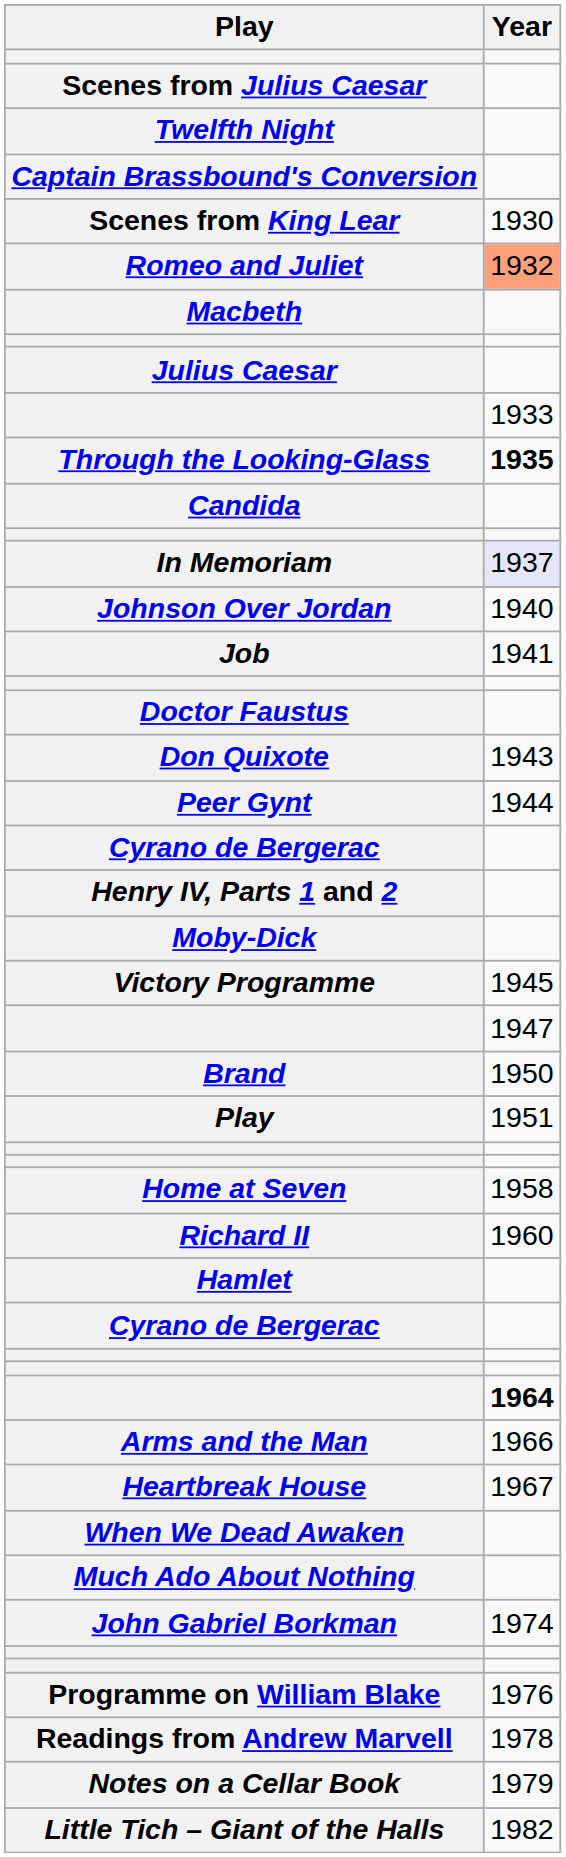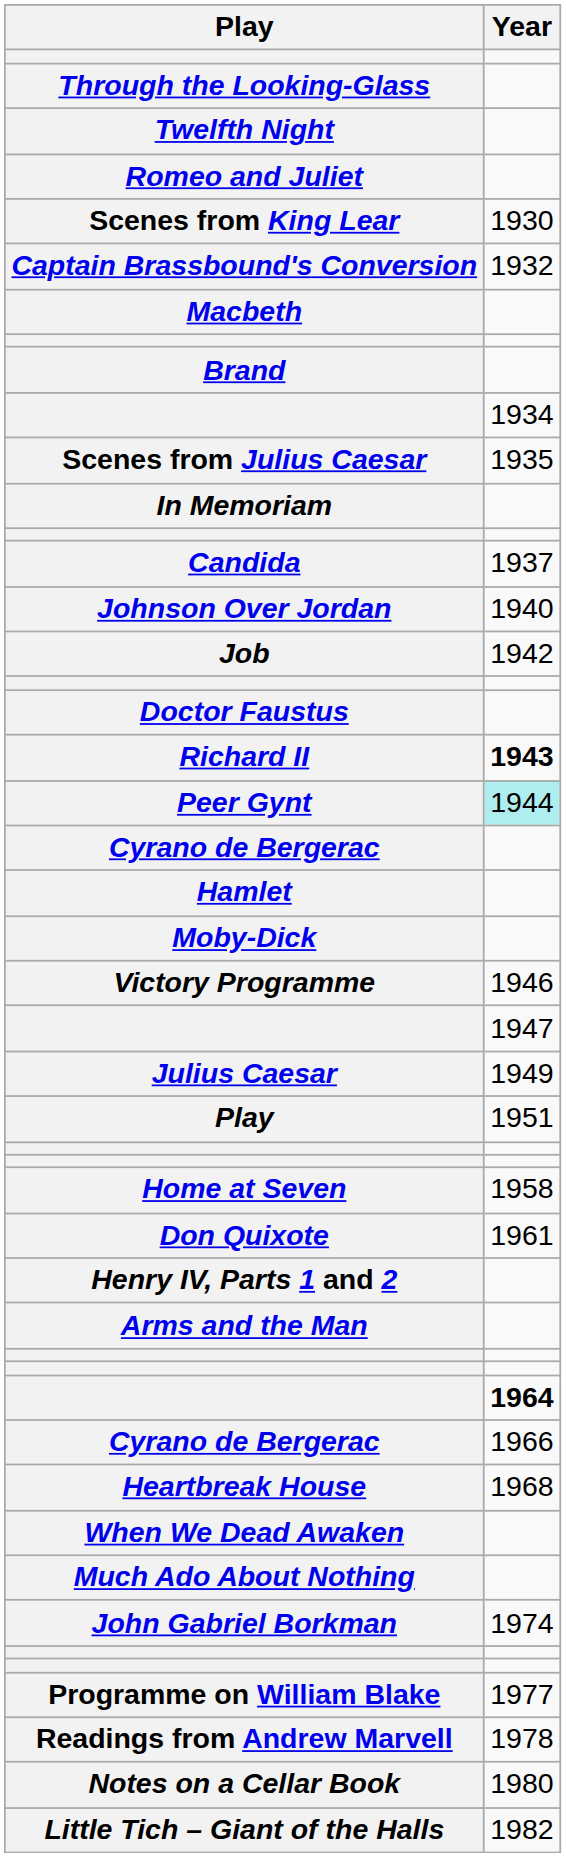(244, 85) Scenes from Julius Caesar -> (244, 85) Through the Looking-Glass
(244, 175) Captain Brassbound's Conversion -> (244, 175) Romeo and Juliet
(244, 266) Romeo and Juliet -> (244, 266) Captain Brassbound's Conversion
(522, 266) lightsalmon background -> (522, 266) no background
(244, 369) Julius Caesar -> (244, 369) Brand
(522, 414) 1933 -> (522, 414) 1934
(244, 459) Through the Looking-Glass -> (244, 459) Scenes from Julius Caesar
(522, 459) bold -> (522, 459) normal
(244, 505) Candida -> (244, 505) In Memoriam
(244, 563) In Memoriam -> (244, 563) Candida
(522, 563) lavender background -> (522, 563) no background
(522, 653) 1941 -> (522, 653) 1942
(244, 757) Don Quixote -> (244, 757) Richard II
(522, 757) normal -> (522, 757) bold
(522, 802) no background -> (522, 802) paleturquoise background
(244, 892) Henry IV, Parts 1 and 2 -> (244, 892) Hamlet
(522, 982) 1945 -> (522, 982) 1946
(244, 1073) Brand -> (244, 1073) Julius Caesar
(522, 1073) 1950 -> (522, 1073) 1949
(244, 1235) Richard II -> (244, 1235) Don Quixote
(522, 1235) 1960 -> (522, 1235) 1961
(244, 1280) Hamlet -> (244, 1280) Henry IV, Parts 1 and 2
(244, 1325) Cyrano de Bergerac -> (244, 1325) Arms and the Man
(244, 1441) Arms and the Man -> (244, 1441) Cyrano de Bergerac
(522, 1487) 1967 -> (522, 1487) 1968
(522, 1694) 1976 -> (522, 1694) 1977
(522, 1784) 1979 -> (522, 1784) 1980
